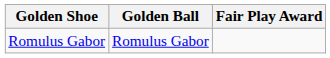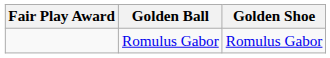columns swapped: (57, 16) <-> (269, 16)
